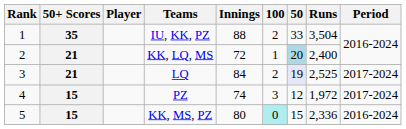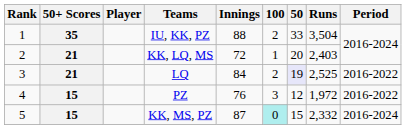(297, 54) lightblue background -> (297, 54) no background
(323, 54) 2,400 -> (323, 54) 2,403
(371, 74) 2017-2024 -> (371, 74) 2016-2022
(239, 94) 74 -> (239, 94) 76
(371, 94) 2017-2024 -> (371, 94) 2016-2022
(239, 114) 80 -> (239, 114) 87
(323, 114) 2,336 -> (323, 114) 2,332
